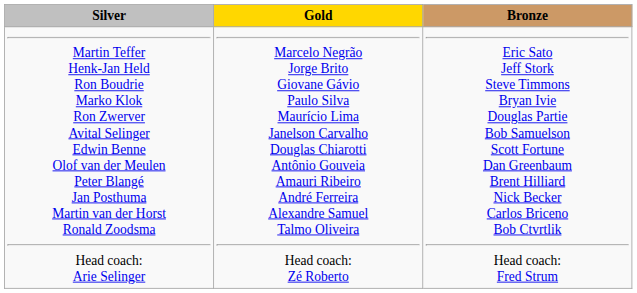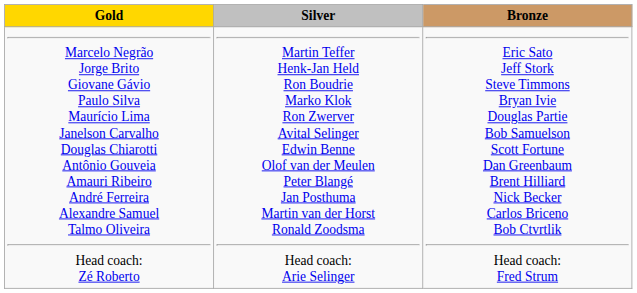columns swapped: (318, 15) <-> (109, 15)
